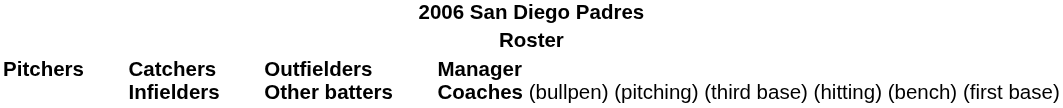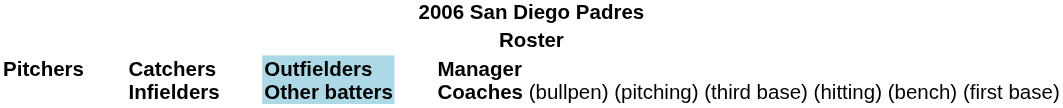(329, 80) no background -> (329, 80) lightblue background
